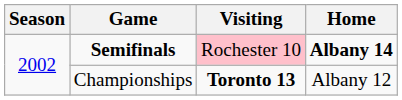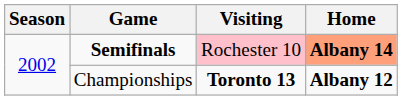(351, 49) no background -> (351, 49) lightsalmon background
(351, 79) normal -> (351, 79) bold
